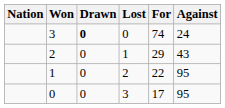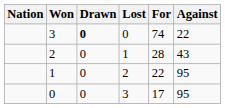(183, 34) 24 -> (183, 34) 22
(158, 53) 29 -> (158, 53) 28
